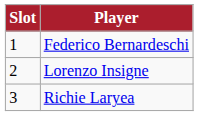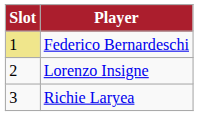(13, 44) no background -> (13, 44) khaki background
